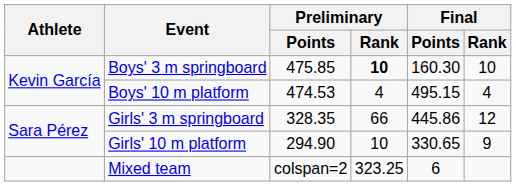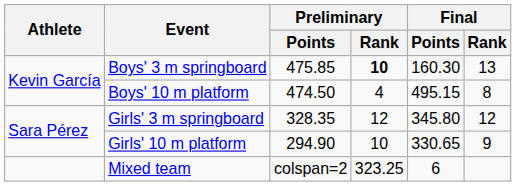(487, 68) 10 -> (487, 68) 13
(311, 93) 474.53 -> (311, 93) 474.50
(487, 93) 4 -> (487, 93) 8
(379, 119) 66 -> (379, 119) 12
(436, 119) 445.86 -> (436, 119) 345.80
